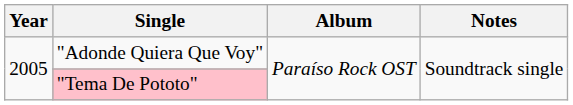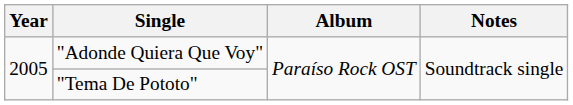(127, 84) pink background -> (127, 84) no background
